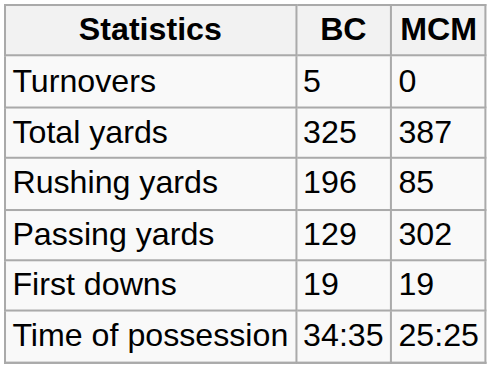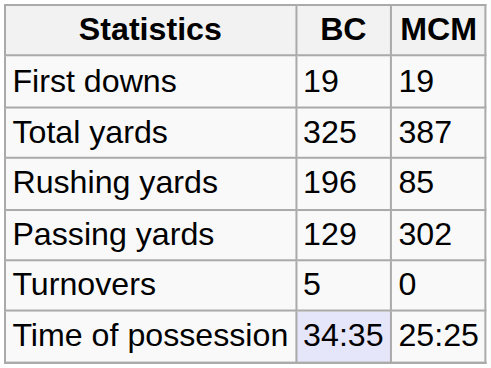rows swapped: (95, 285) <-> (84, 81)
(343, 336) no background -> (343, 336) lavender background
